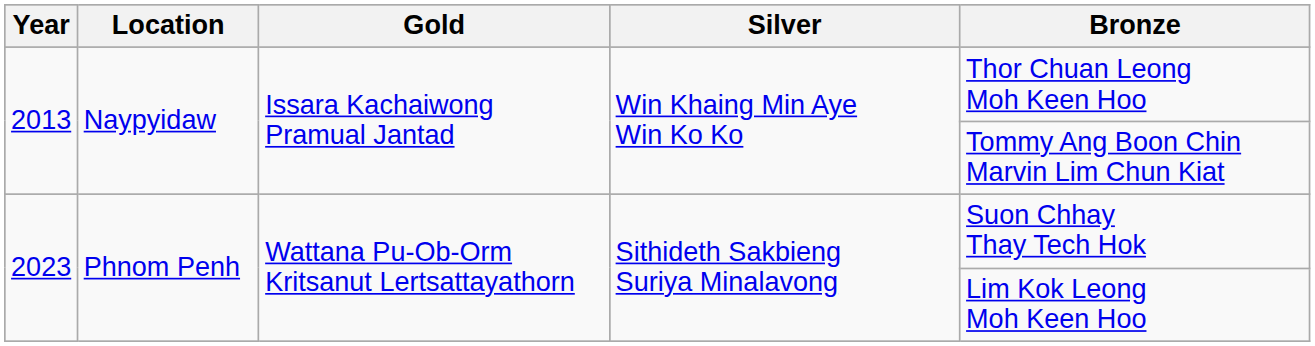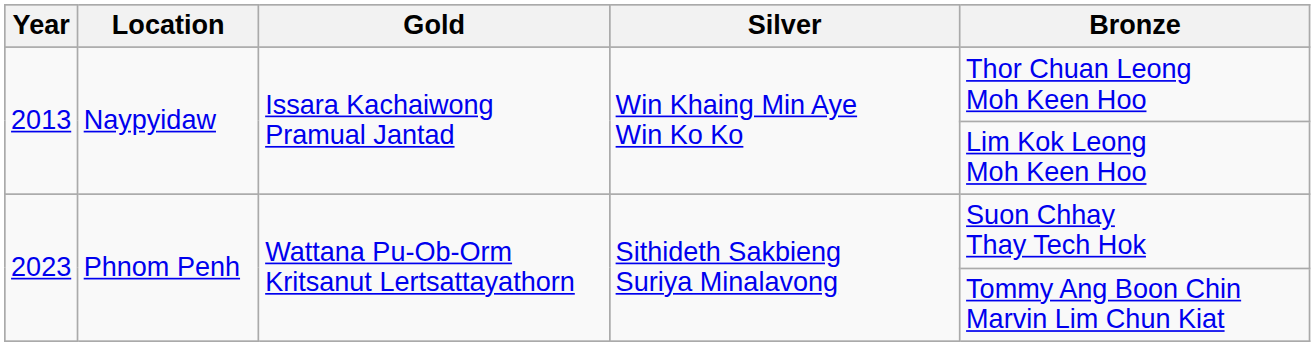(1104, 157) Tommy Ang Boon Chin Marvin Lim Chun Kiat -> (1056, 157) Lim Kok Leong Moh Keen Hoo
(1056, 303) Lim Kok Leong Moh Keen Hoo -> (1104, 303) Tommy Ang Boon Chin Marvin Lim Chun Kiat
